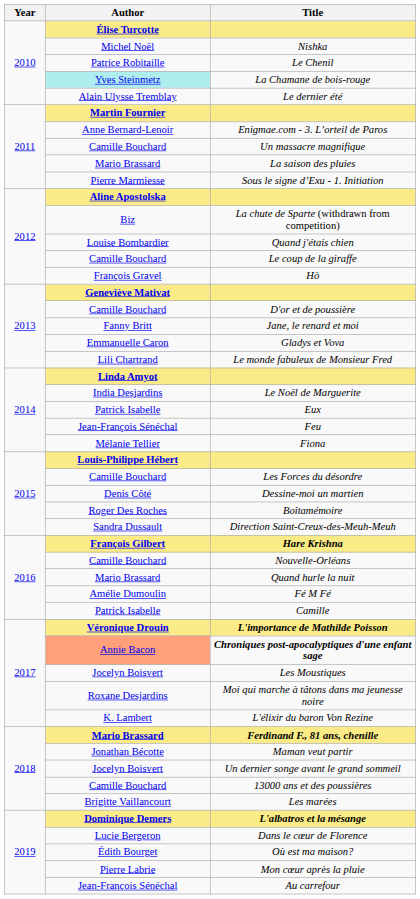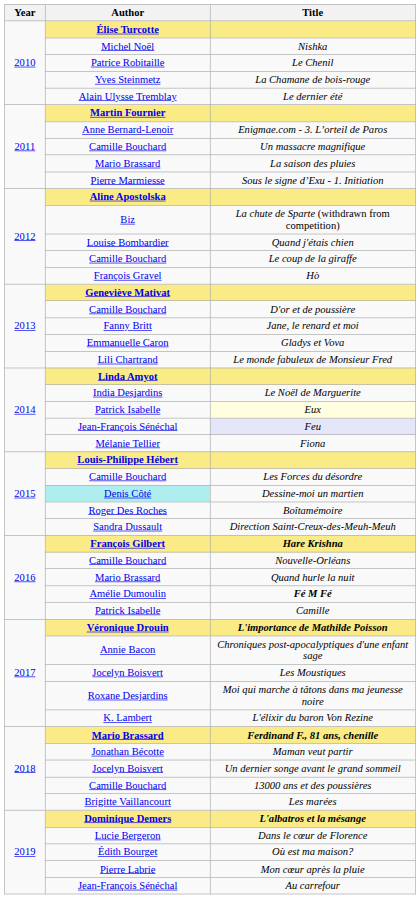(128, 79) paleturquoise background -> (128, 79) no background
(313, 409) no background -> (313, 409) lightyellow background
(313, 426) no background -> (313, 426) lavender background
(128, 493) no background -> (128, 493) paleturquoise background
(313, 594) normal -> (313, 594) bold
(128, 650) lightsalmon background -> (128, 650) no background
(313, 650) bold -> (313, 650) normal
